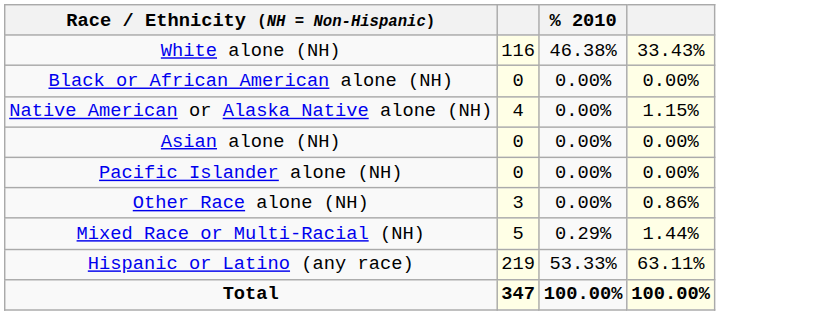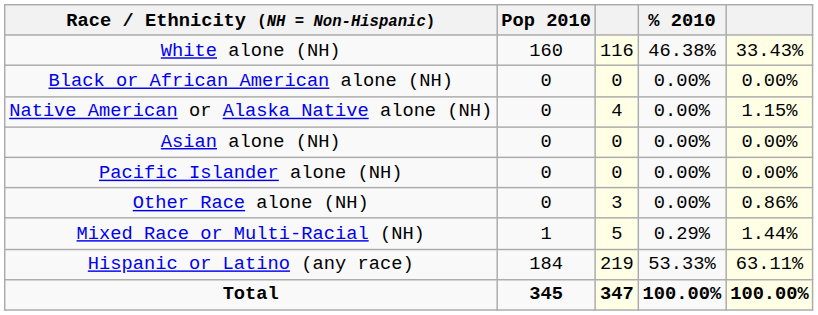+ column: (546, 20)
